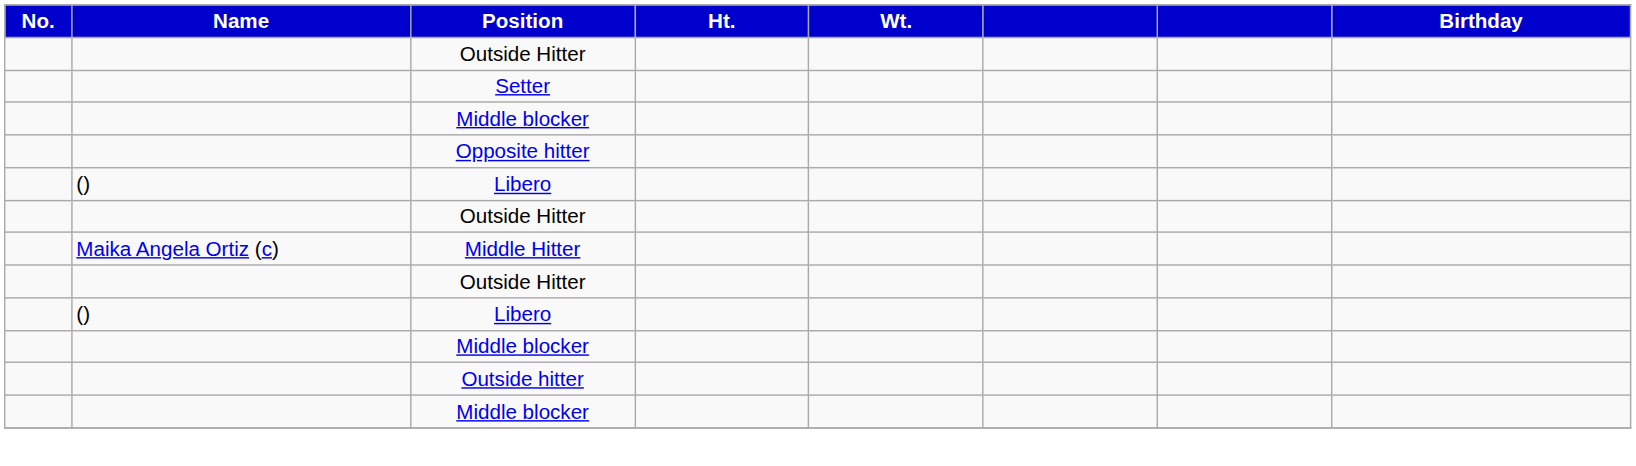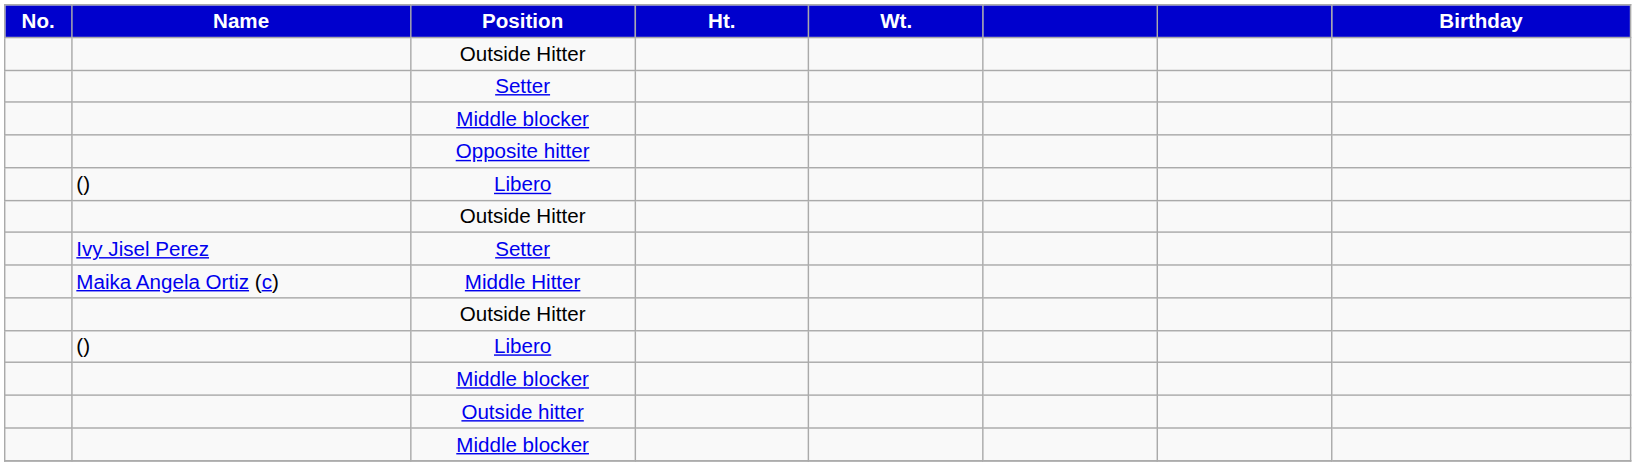+ row: (143, 249)
